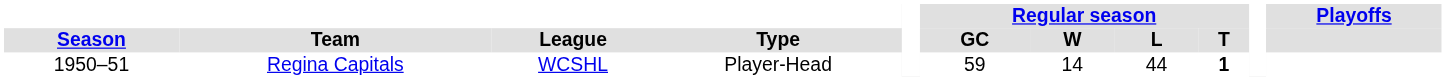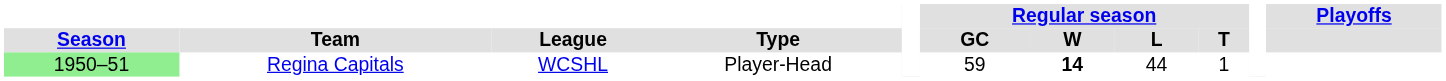(91, 64) no background -> (91, 64) lightgreen background
(1072, 64) normal -> (1072, 64) bold
(1224, 64) bold -> (1224, 64) normal
